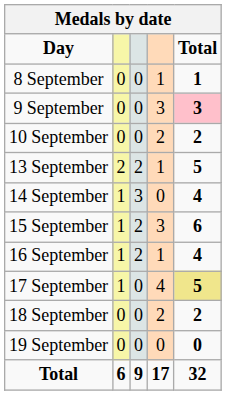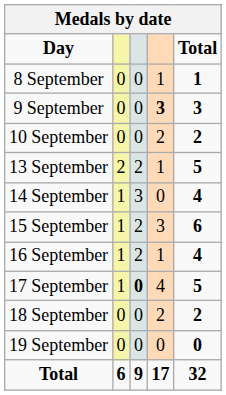(160, 107) normal -> (160, 107) bold
(198, 107) pink background -> (198, 107) no background
(139, 285) normal -> (139, 285) bold
(198, 285) khaki background -> (198, 285) no background
